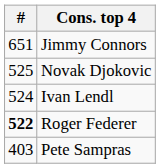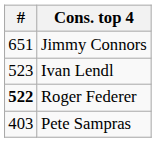- row: (96, 71)
(21, 97) 524 -> (21, 71) 523
